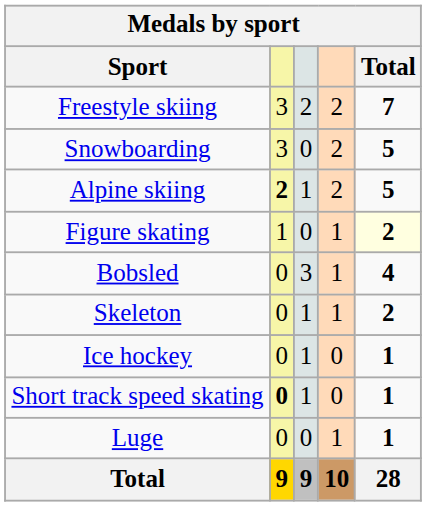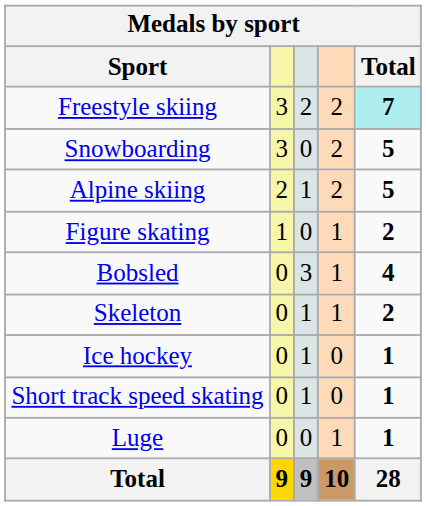(388, 107) no background -> (388, 107) paleturquoise background
(282, 190) bold -> (282, 190) normal
(388, 231) lightyellow background -> (388, 231) no background
(282, 396) bold -> (282, 396) normal
